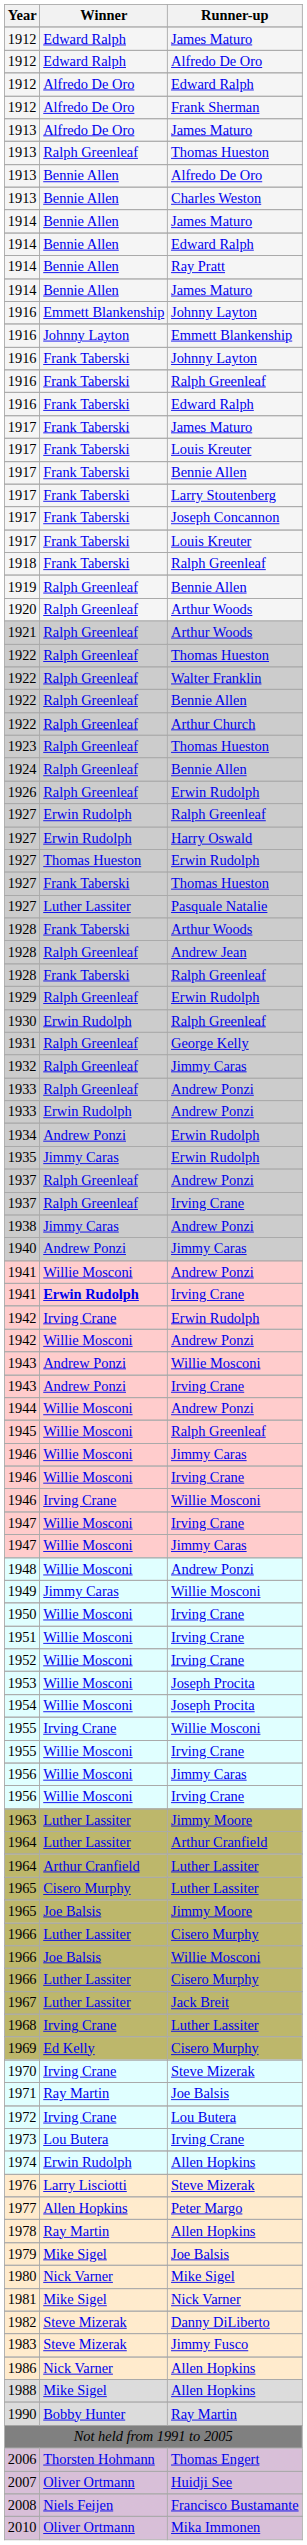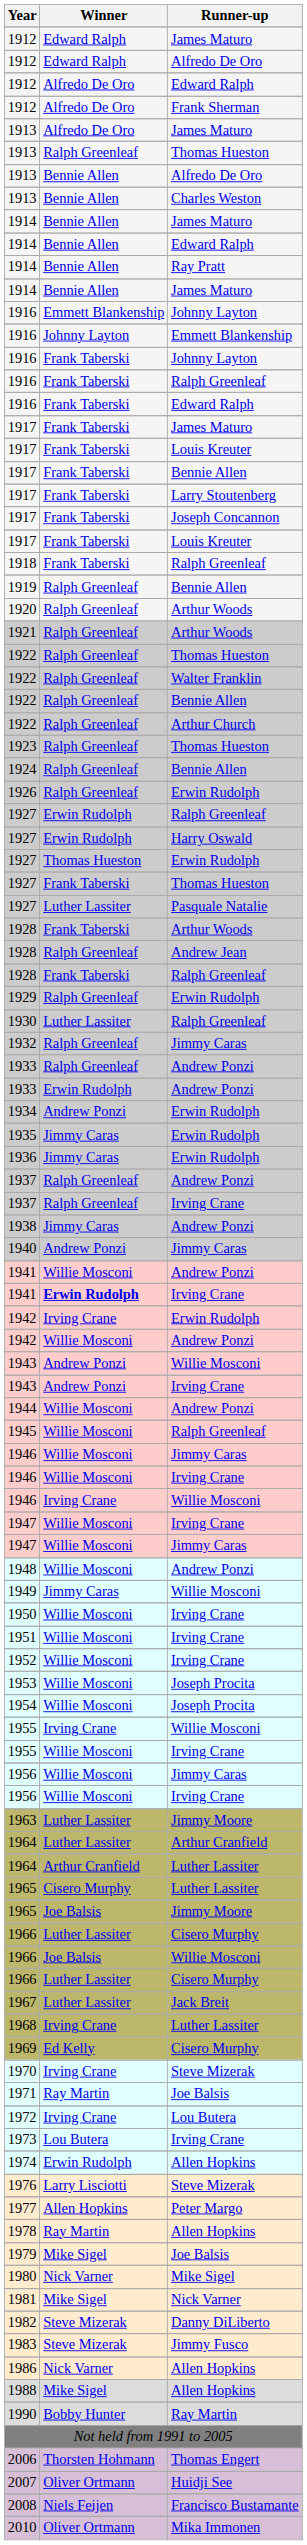(87, 1020) Erwin Rudolph -> (87, 1020) Luther Lassiter
- row: (22, 1043)
+ row: (22, 1157)
